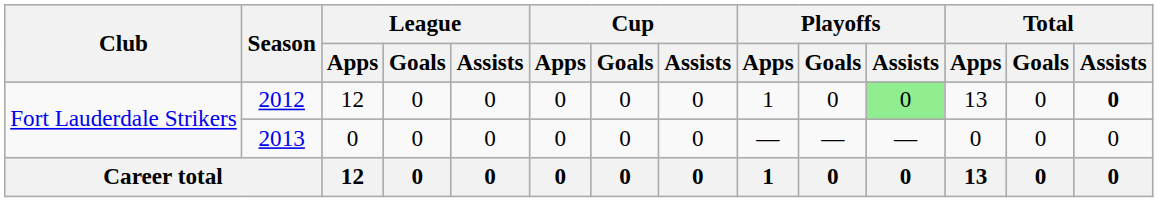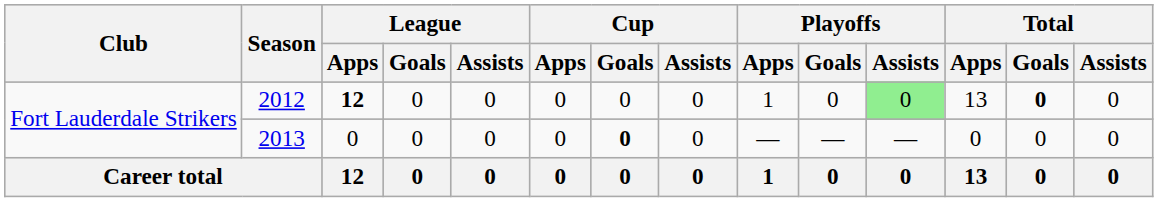(352, 100) normal -> (352, 100) bold
(1041, 100) normal -> (1041, 100) bold
(1113, 100) bold -> (1113, 100) normal
(625, 138) normal -> (625, 138) bold
